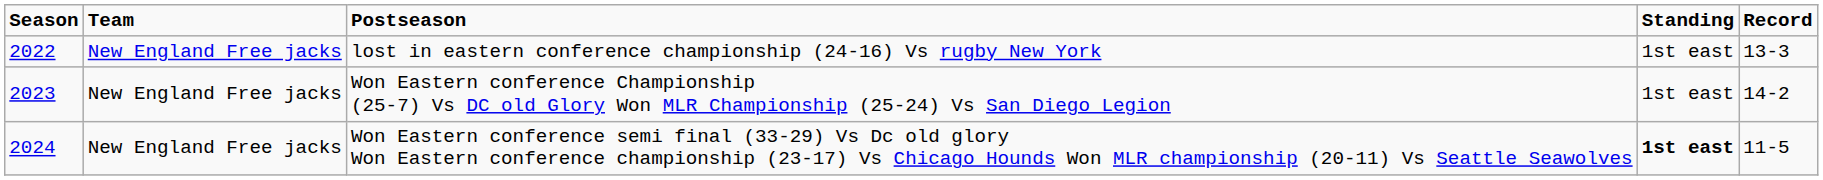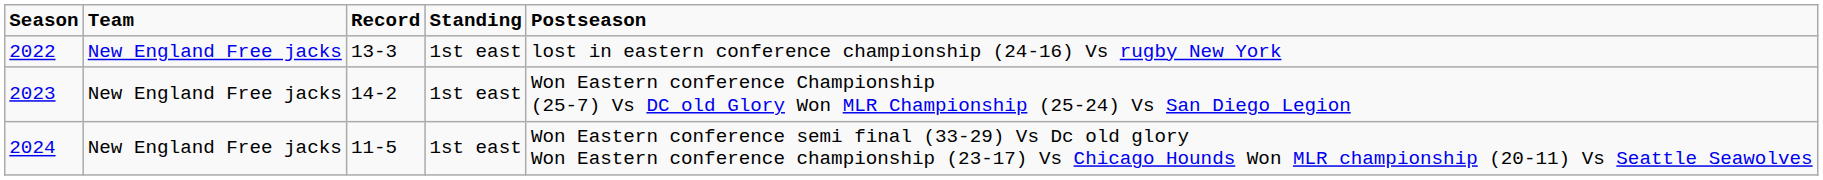columns swapped: (1778, 20) <-> (409, 20)
(1688, 148) bold -> (476, 148) normal
